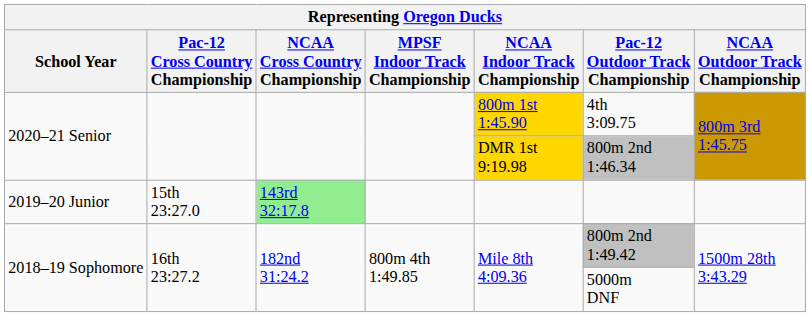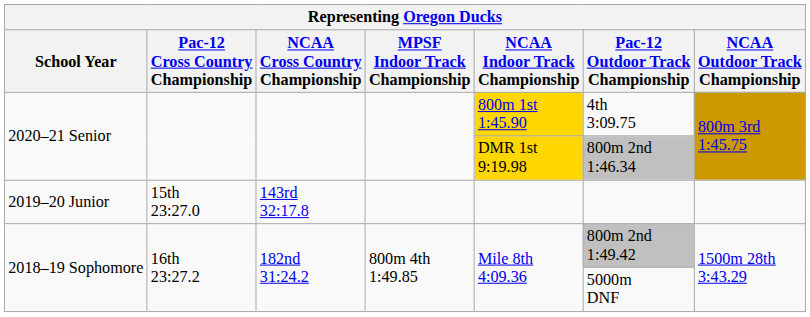(284, 201) lightgreen background -> (284, 201) no background
